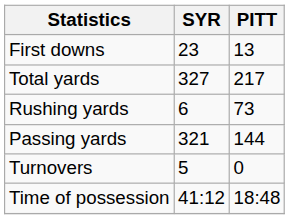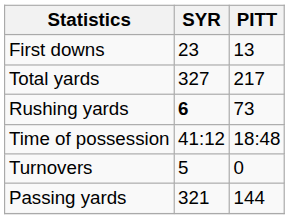(183, 109) normal -> (183, 109) bold
rows swapped: (68, 138) <-> (89, 198)
